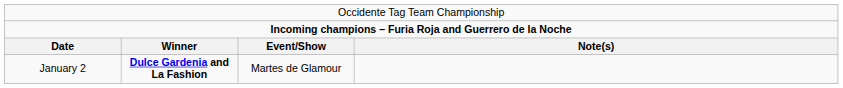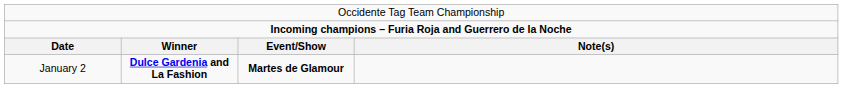(296, 69) normal -> (296, 69) bold
